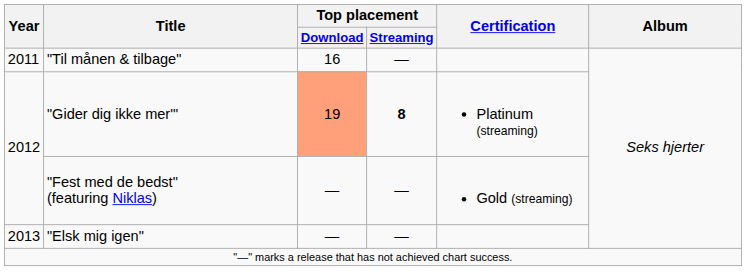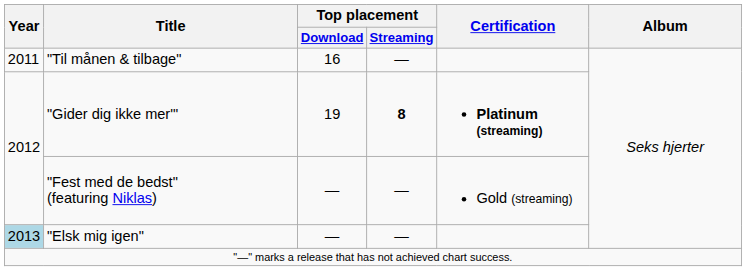(332, 113) lightsalmon background -> (332, 113) no background
(513, 122) normal -> (513, 122) bold
(24, 236) no background -> (24, 236) lightblue background
